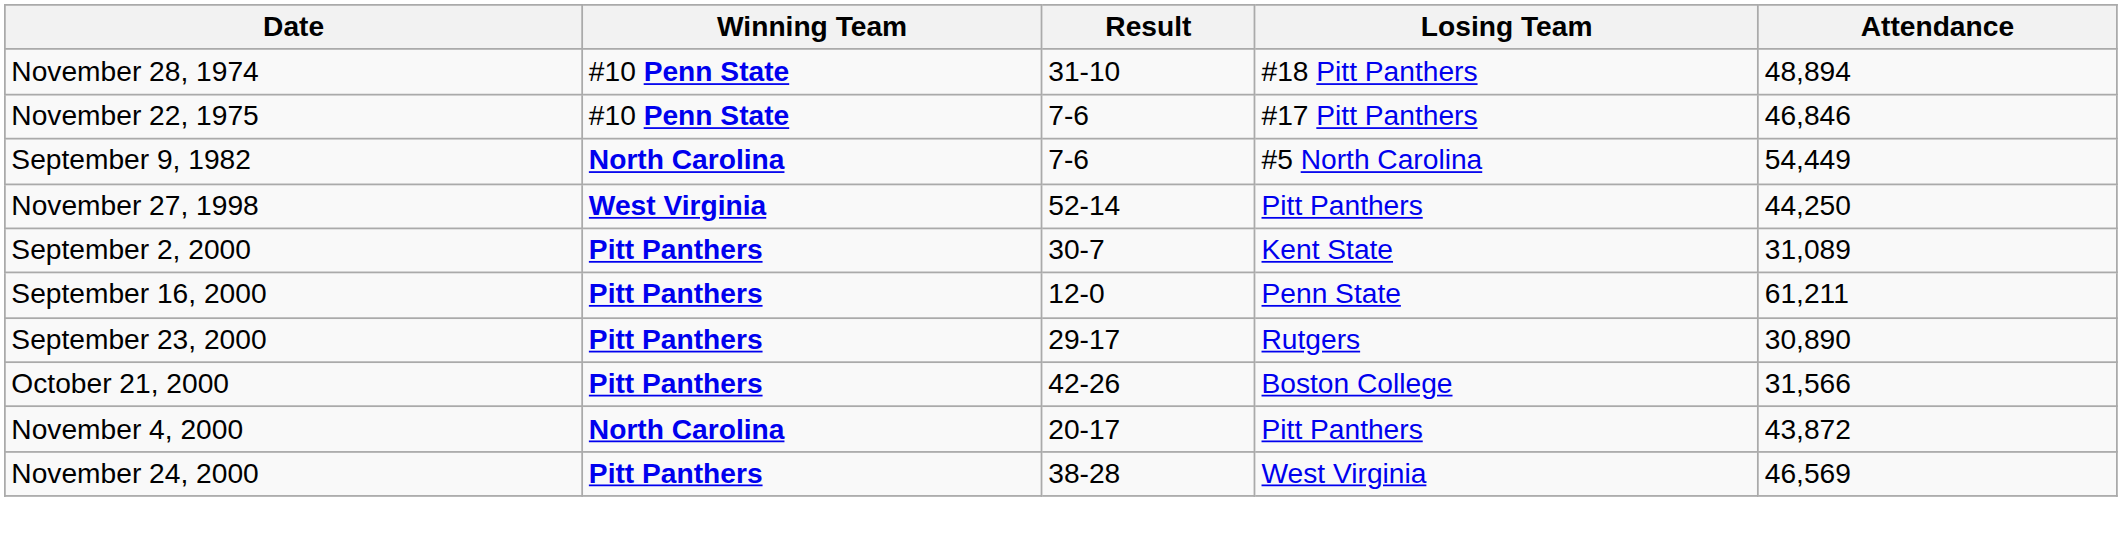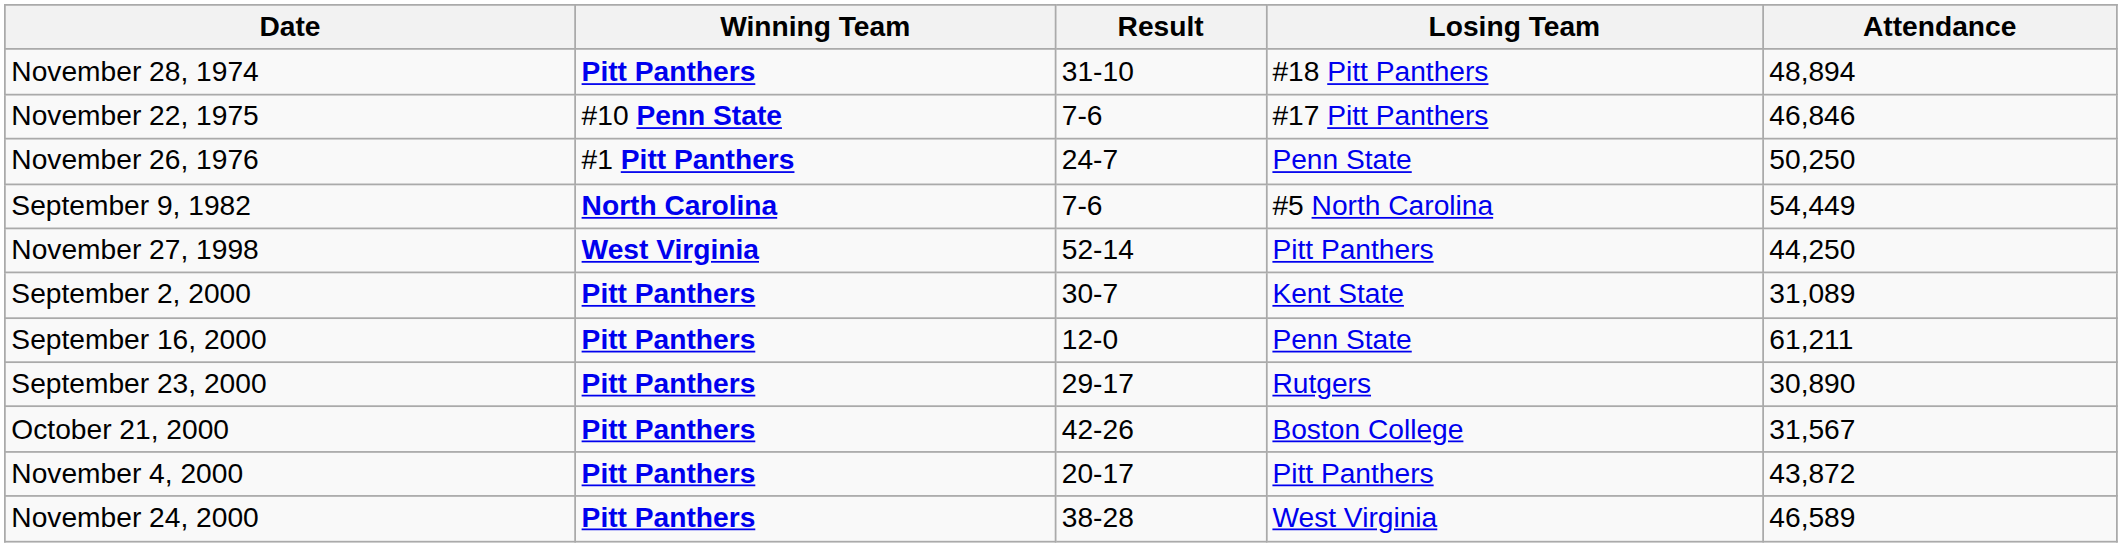(689, 71) #10 Penn State -> (668, 71) Pitt Panthers
+ row: (135, 160)
(1808, 384) 31,566 -> (1812, 428) 31,567
(687, 428) North Carolina -> (668, 473) Pitt Panthers
(1808, 473) 46,569 -> (1812, 518) 46,589
